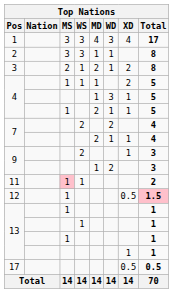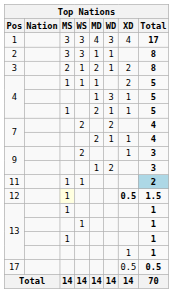(67, 182) pink background -> (67, 182) no background
(153, 182) no background -> (153, 182) lightblue background
(67, 196) no background -> (67, 196) lightyellow background
(128, 196) normal -> (128, 196) bold
(153, 196) pink background -> (153, 196) no background
